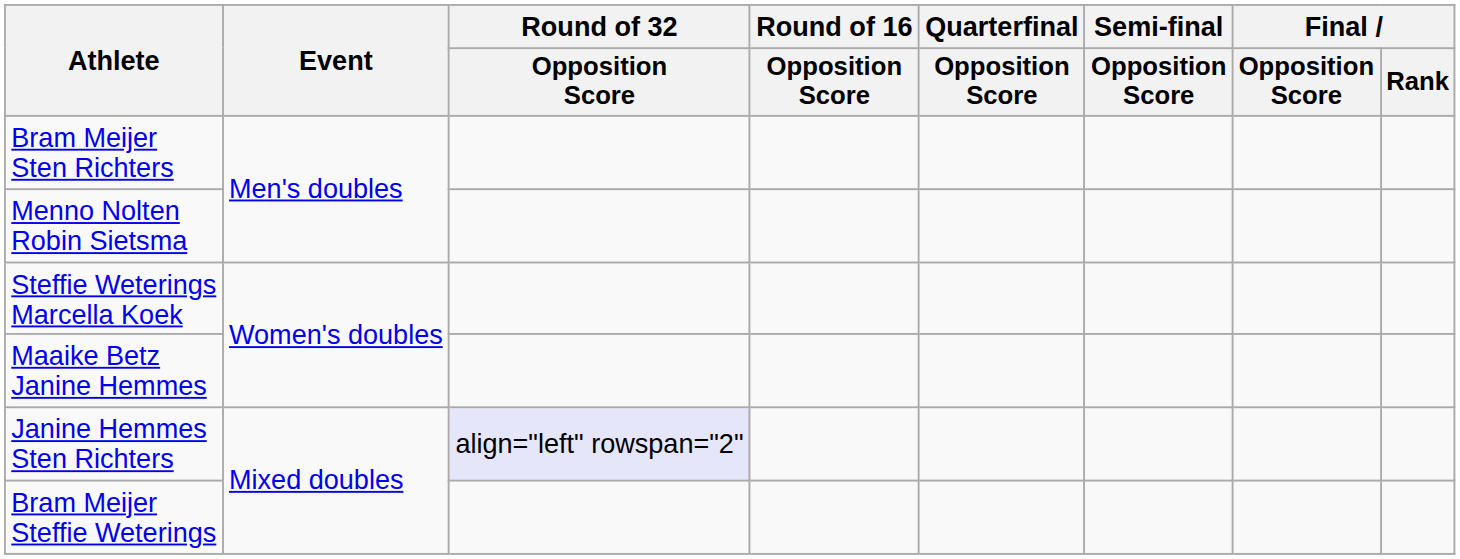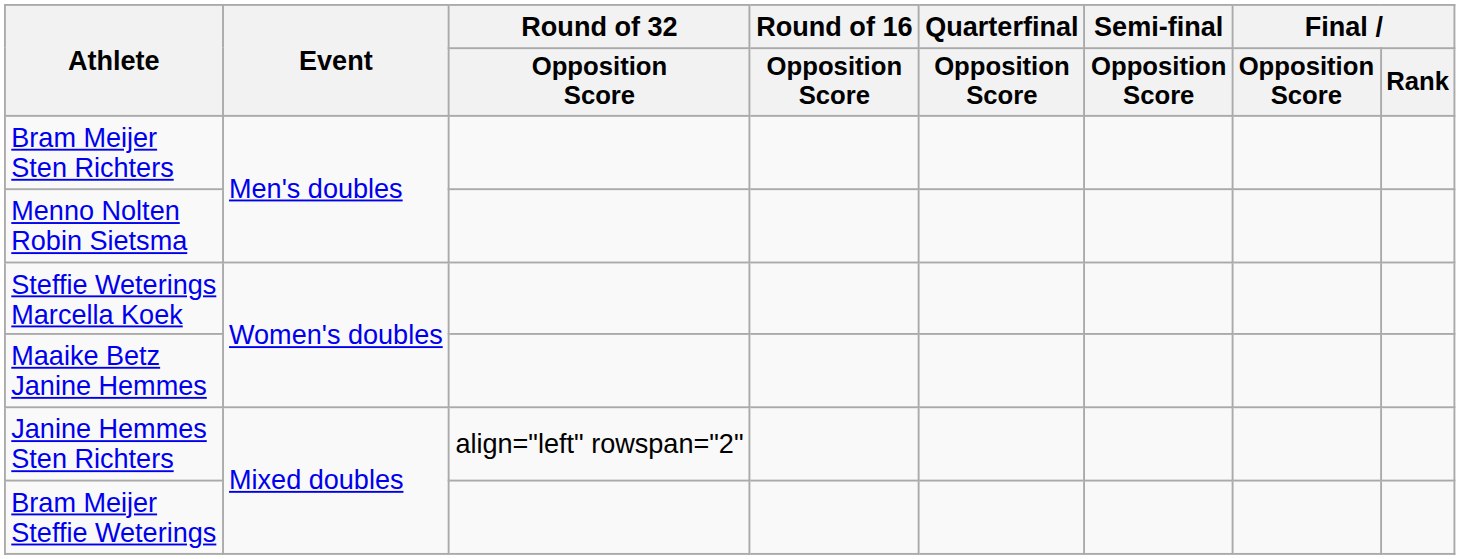(599, 444) lavender background -> (599, 444) no background
